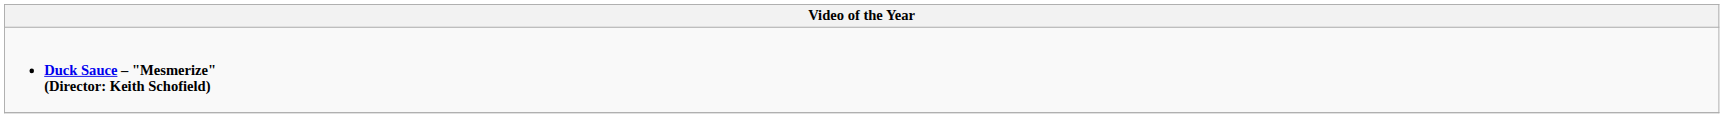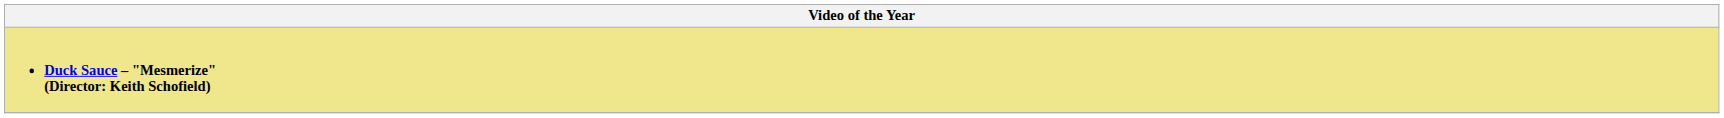(862, 78) no background -> (862, 78) khaki background
